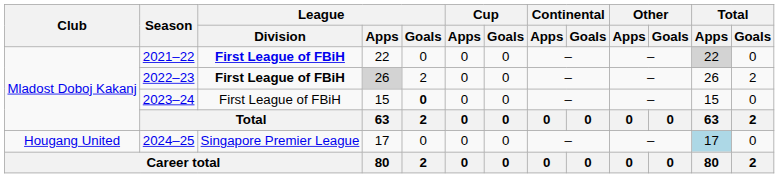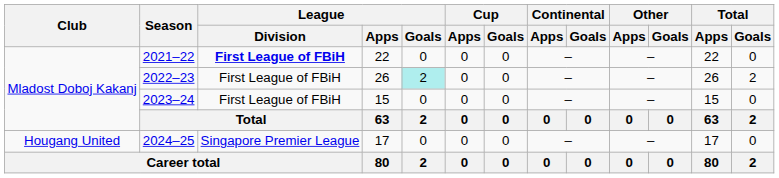(711, 57) lightgrey background -> (711, 57) no background
(280, 78) bold -> (280, 78) normal
(382, 78) lightgrey background -> (382, 78) no background
(423, 78) no background -> (423, 78) paleturquoise background
(423, 99) bold -> (423, 99) normal
(711, 141) lightblue background -> (711, 141) no background
